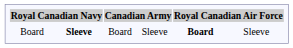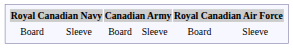(79, 32) bold -> (79, 32) normal
(201, 32) bold -> (199, 32) normal
